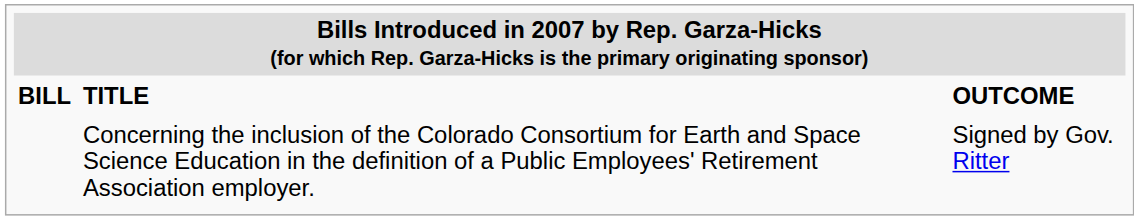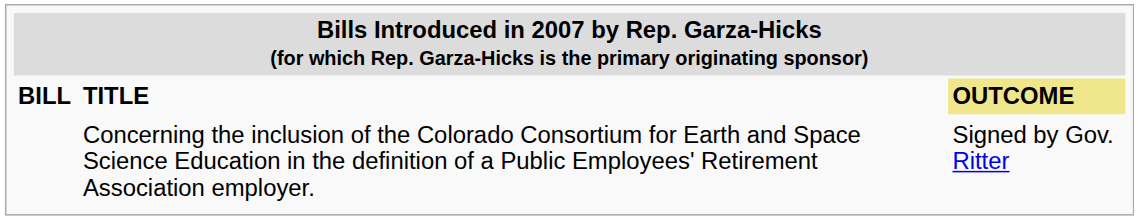(1013, 96) no background -> (1013, 96) khaki background
